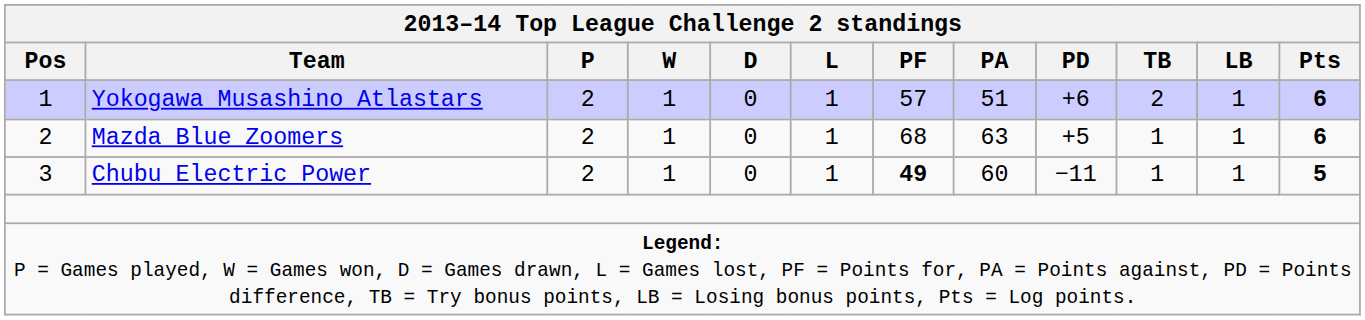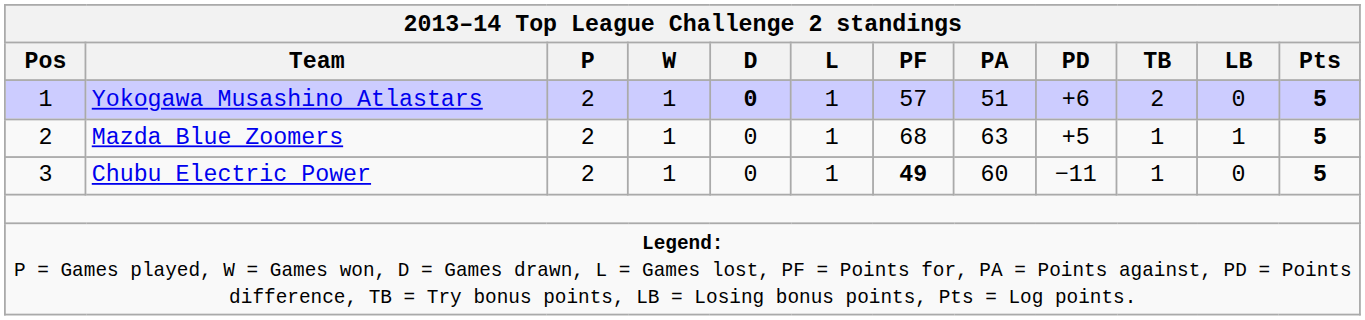(751, 100) normal -> (751, 100) bold
(1239, 100) 1 -> (1239, 100) 0
(1320, 100) 6 -> (1320, 100) 5
(1320, 138) 6 -> (1320, 138) 5
(1239, 176) 1 -> (1239, 176) 0
